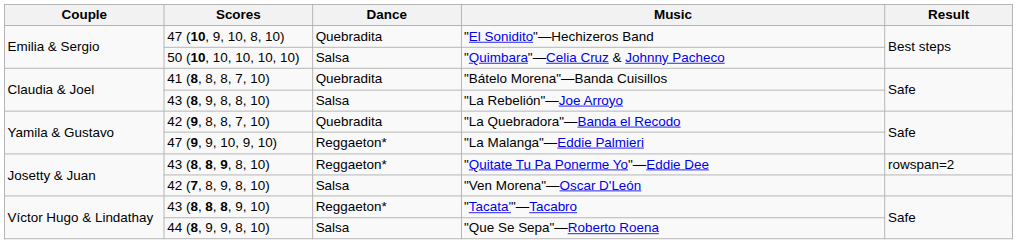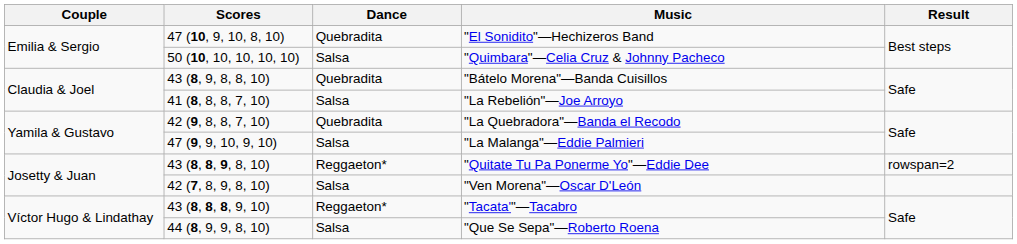(218, 79) 41 (8, 8, 8, 7, 10) -> (218, 79) 43 (8, 9, 8, 8, 10)
(218, 100) 43 (8, 9, 8, 8, 10) -> (218, 100) 41 (8, 8, 8, 7, 10)
(351, 143) Reggaeton* -> (332, 143) Salsa
